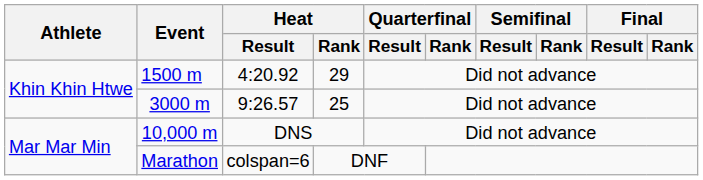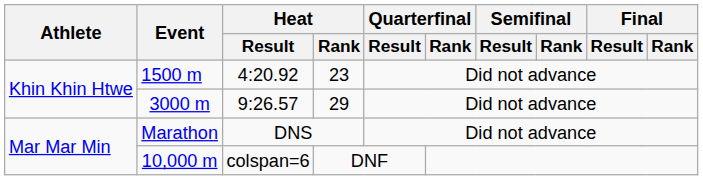(339, 75) 29 -> (339, 75) 23
(339, 104) 25 -> (339, 104) 29
(180, 132) 10,000 m -> (180, 132) Marathon
(180, 161) Marathon -> (180, 161) 10,000 m
